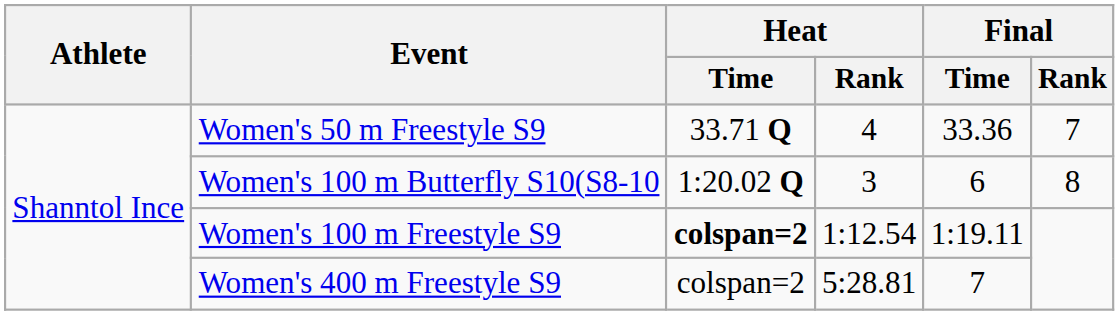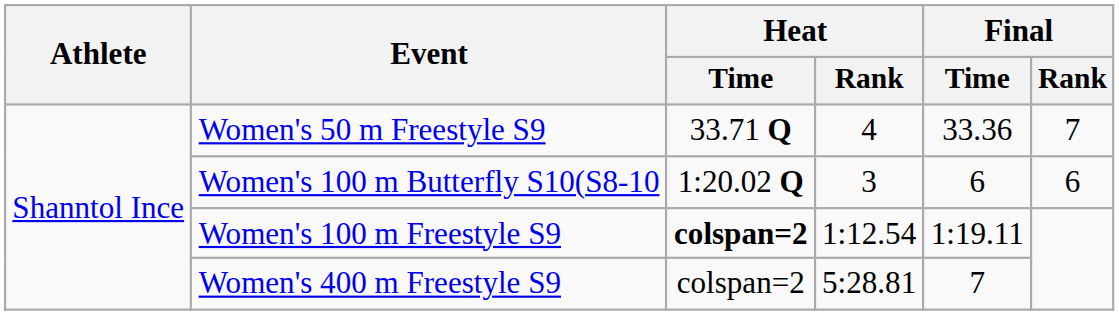(1072, 181) 8 -> (1072, 181) 6
